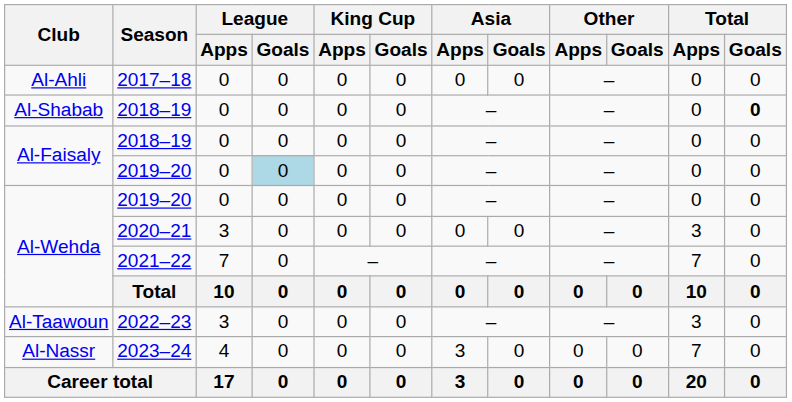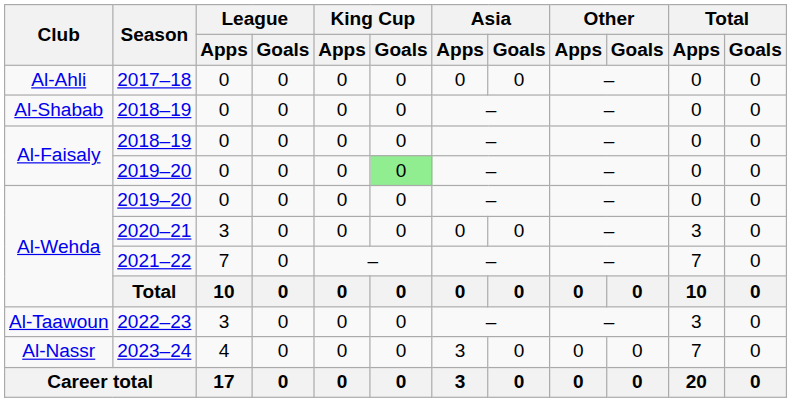(755, 110) bold -> (755, 110) normal
(283, 170) lightblue background -> (283, 170) no background
(401, 170) no background -> (401, 170) lightgreen background
